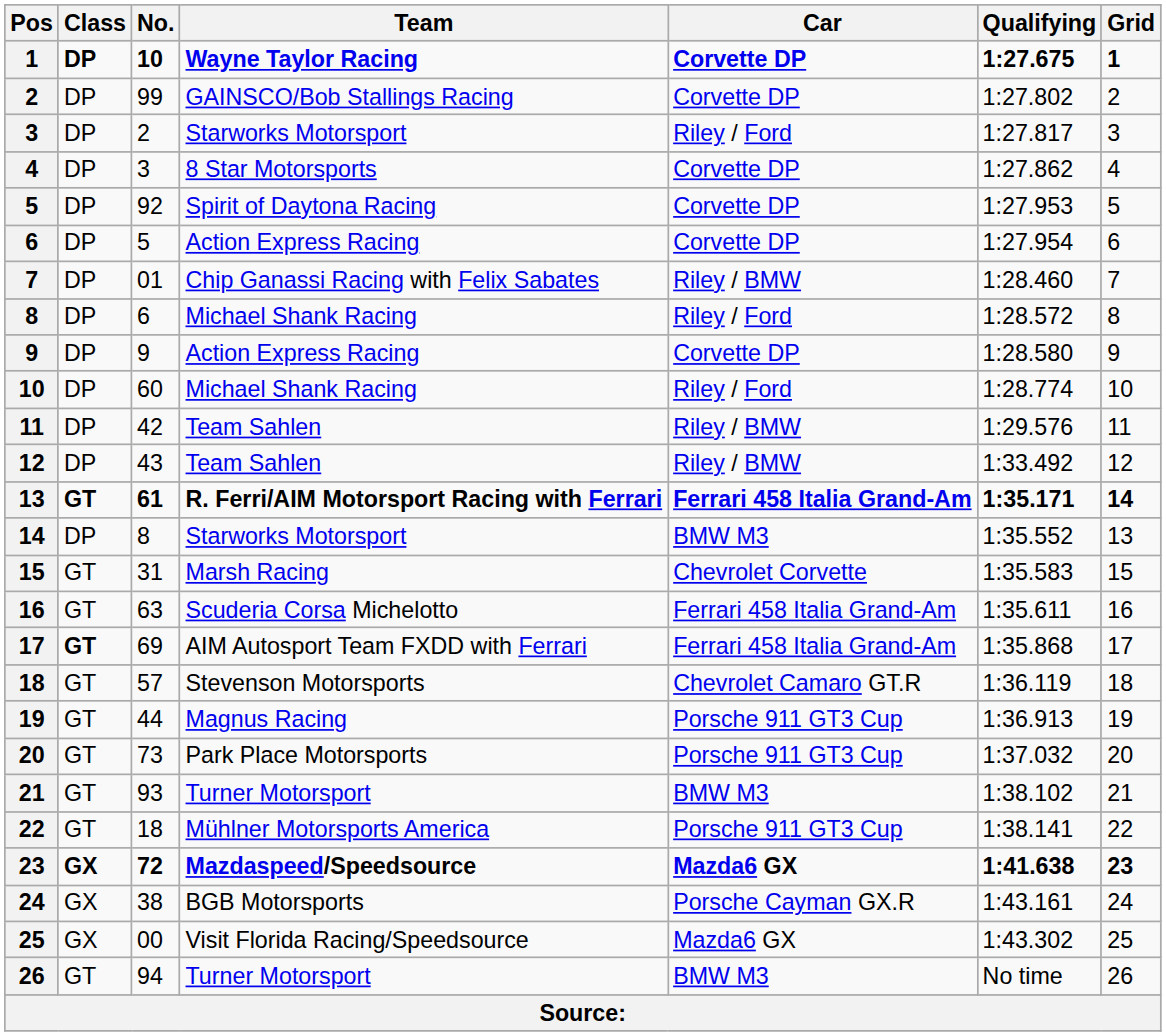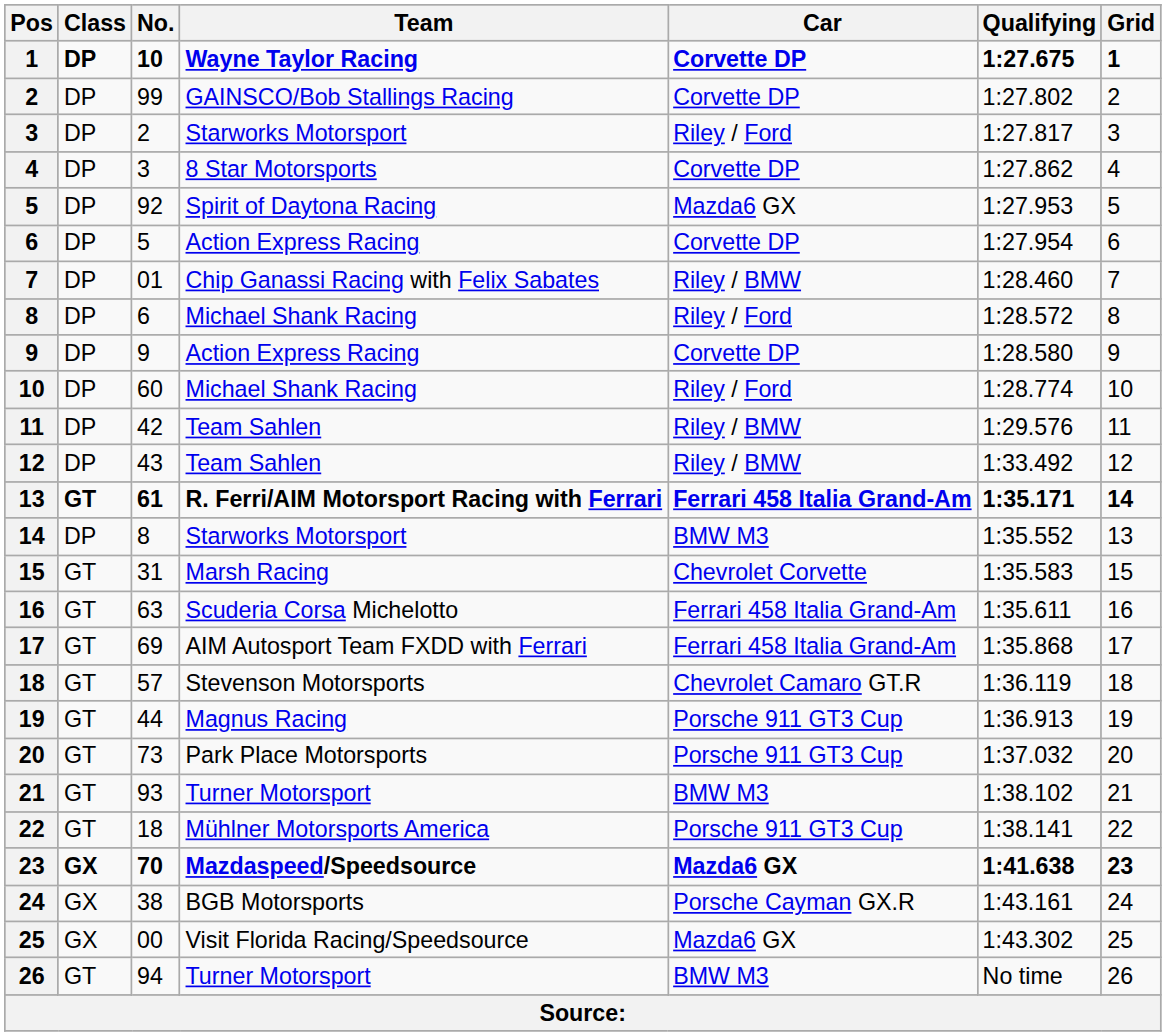(736, 206) Corvette DP -> (735, 206) Mazda6 GX
(80, 646) bold -> (80, 646) normal
(150, 866) 72 -> (150, 866) 70
